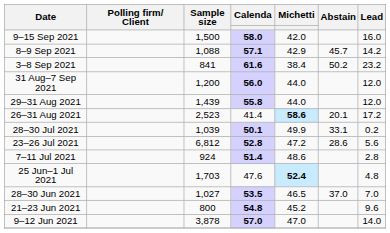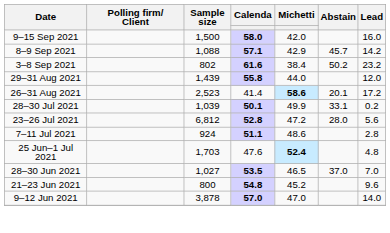(207, 64) 841 -> (207, 64) 802
- row: (46, 83)
(338, 143) 28.6 -> (338, 120) 28.0
(253, 156) 51.4 -> (253, 133) 51.1
